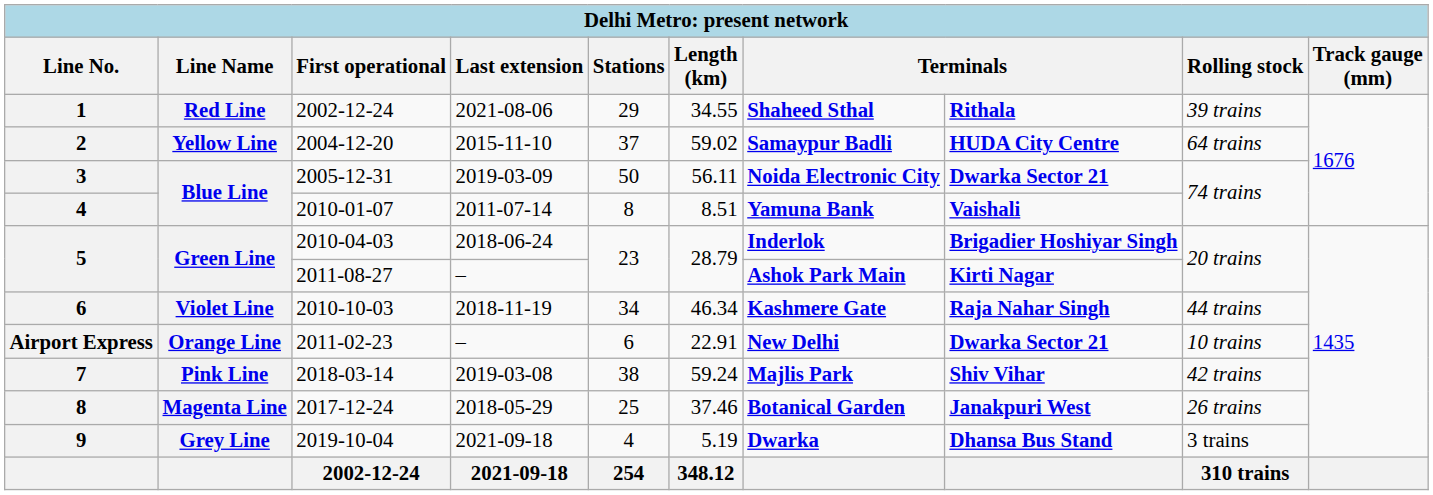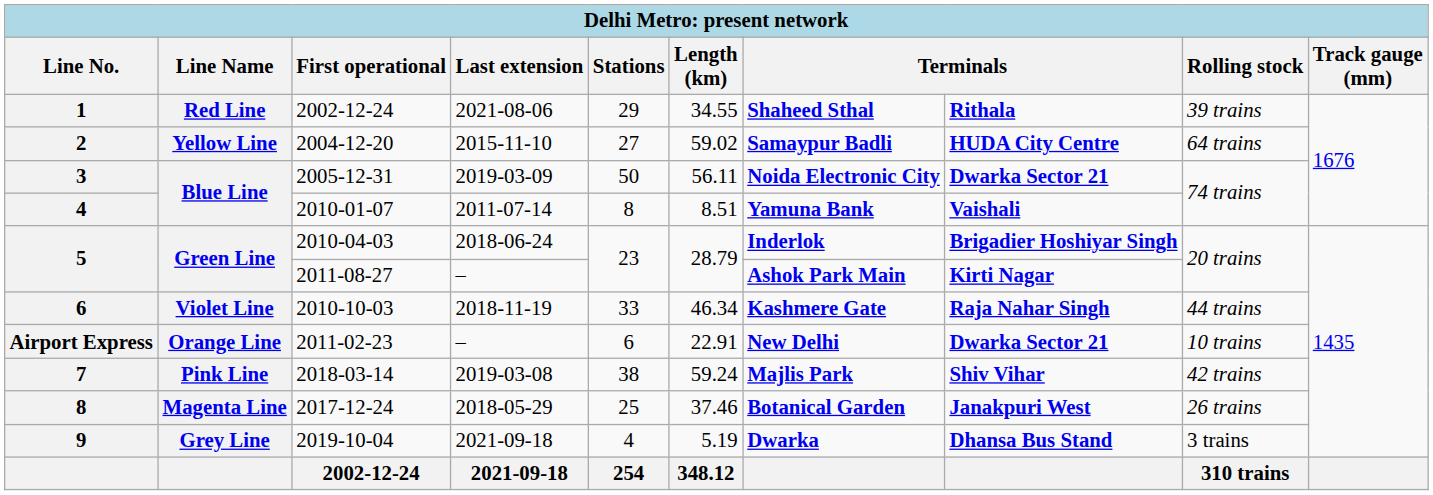(629, 143) 37 -> (629, 143) 27
(629, 308) 34 -> (629, 308) 33
